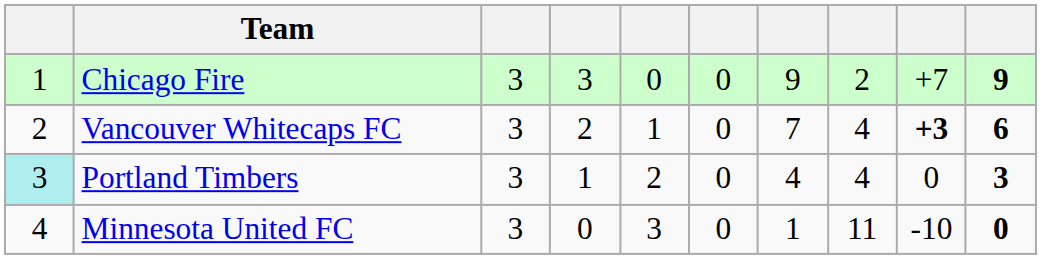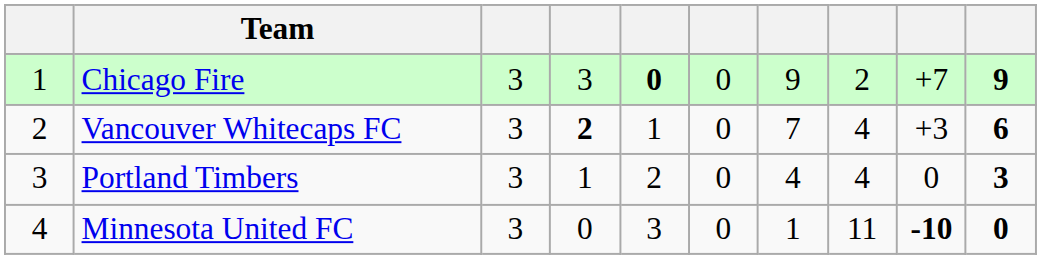(654, 79) normal -> (654, 79) bold
(585, 128) normal -> (585, 128) bold
(931, 128) bold -> (931, 128) normal
(40, 178) paleturquoise background -> (40, 178) no background
(931, 228) normal -> (931, 228) bold
